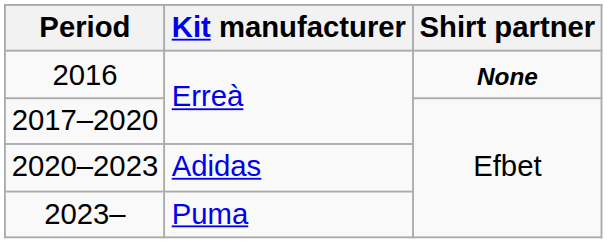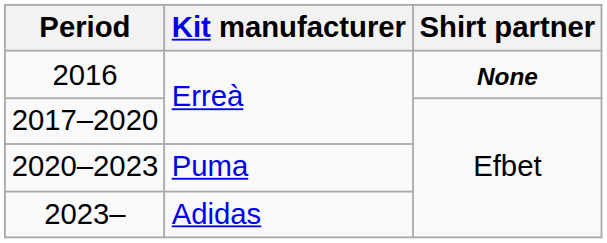(216, 167) Adidas -> (210, 167) Puma
(210, 213) Puma -> (216, 213) Adidas
